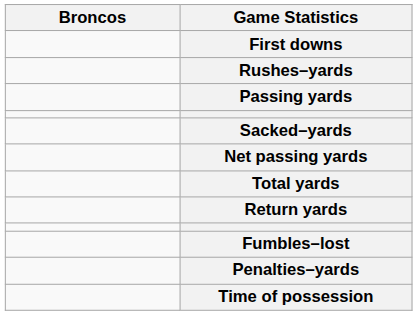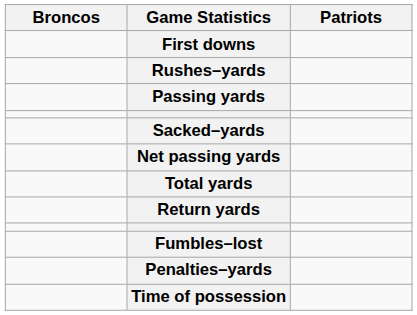+ column: (351, 17)
